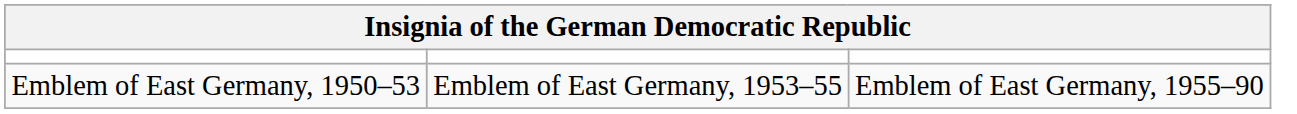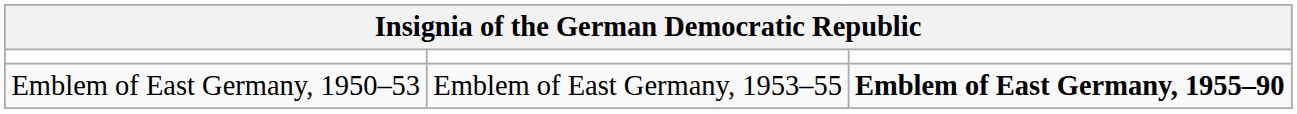(1059, 85) normal -> (1070, 85) bold
